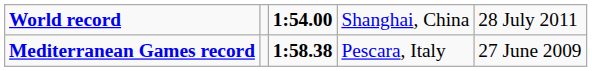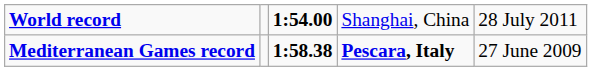(394, 50) normal -> (398, 50) bold
